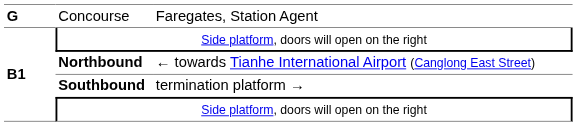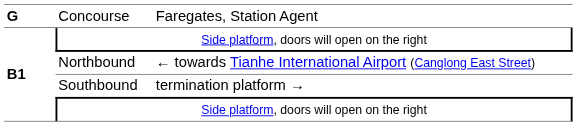(100, 62) bold -> (97, 62) normal
(102, 85) bold -> (98, 85) normal
